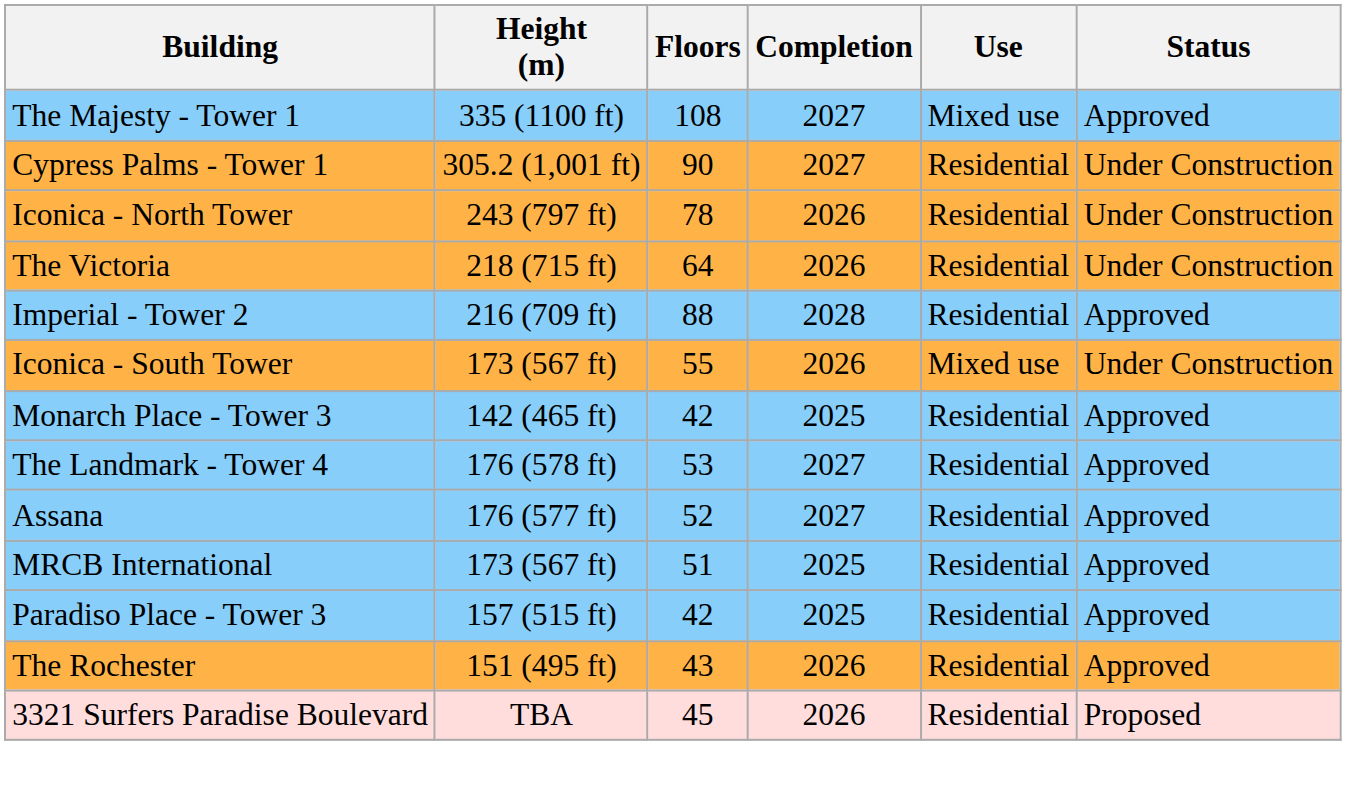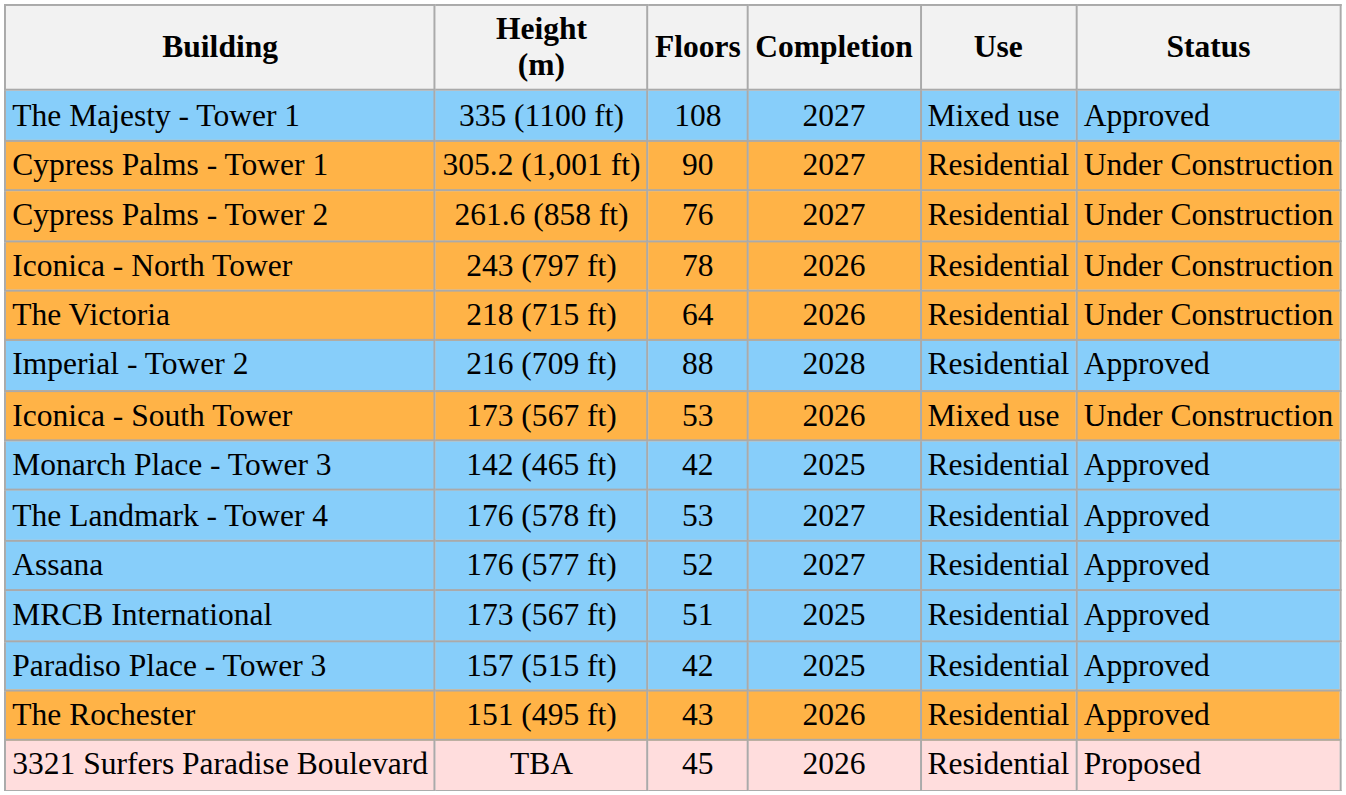+ row: (170, 214)
(698, 364) 55 -> (698, 414) 53
